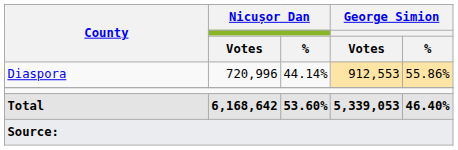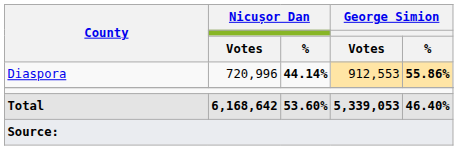(305, 75) normal -> (305, 75) bold
(428, 75) normal -> (428, 75) bold
